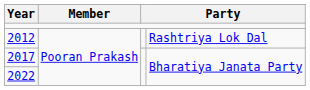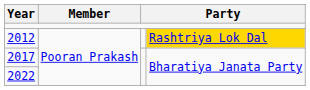(208, 38) no background -> (208, 38) gold background
